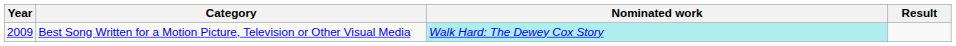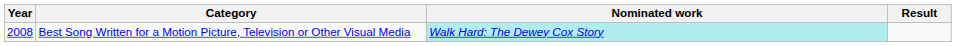(20, 32) 2009 -> (20, 32) 2008
